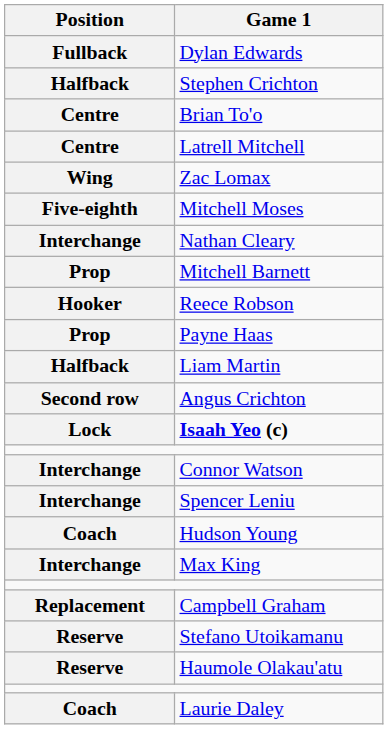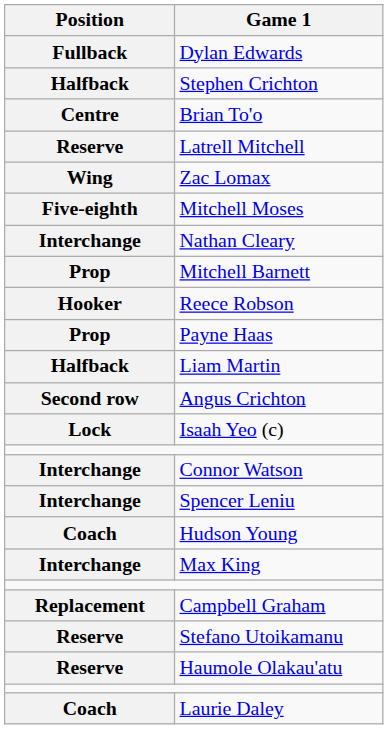(90, 146) Centre -> (90, 146) Reserve
(234, 429) bold -> (232, 429) normal
